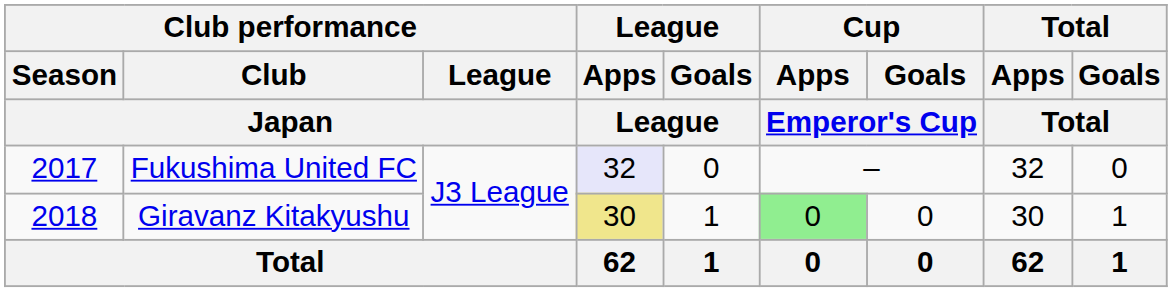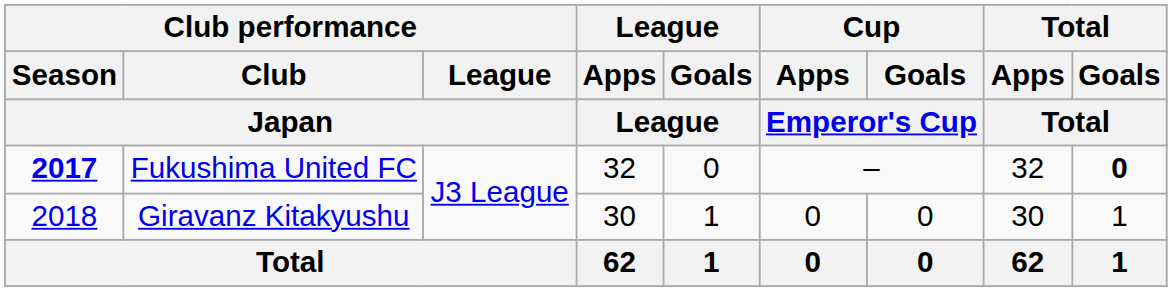(64, 168) normal -> (64, 168) bold
(619, 168) lavender background -> (619, 168) no background
(1119, 168) normal -> (1119, 168) bold
(619, 215) khaki background -> (619, 215) no background
(813, 215) lightgreen background -> (813, 215) no background
